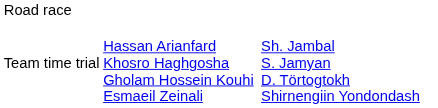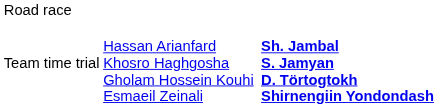(340, 71) normal -> (347, 71) bold
